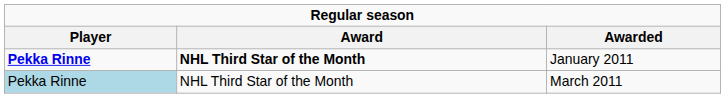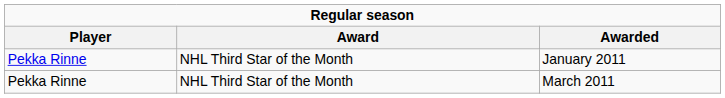(49, 59) bold -> (47, 59) normal
(273, 59) bold -> (266, 59) normal
(47, 81) lightblue background -> (47, 81) no background
